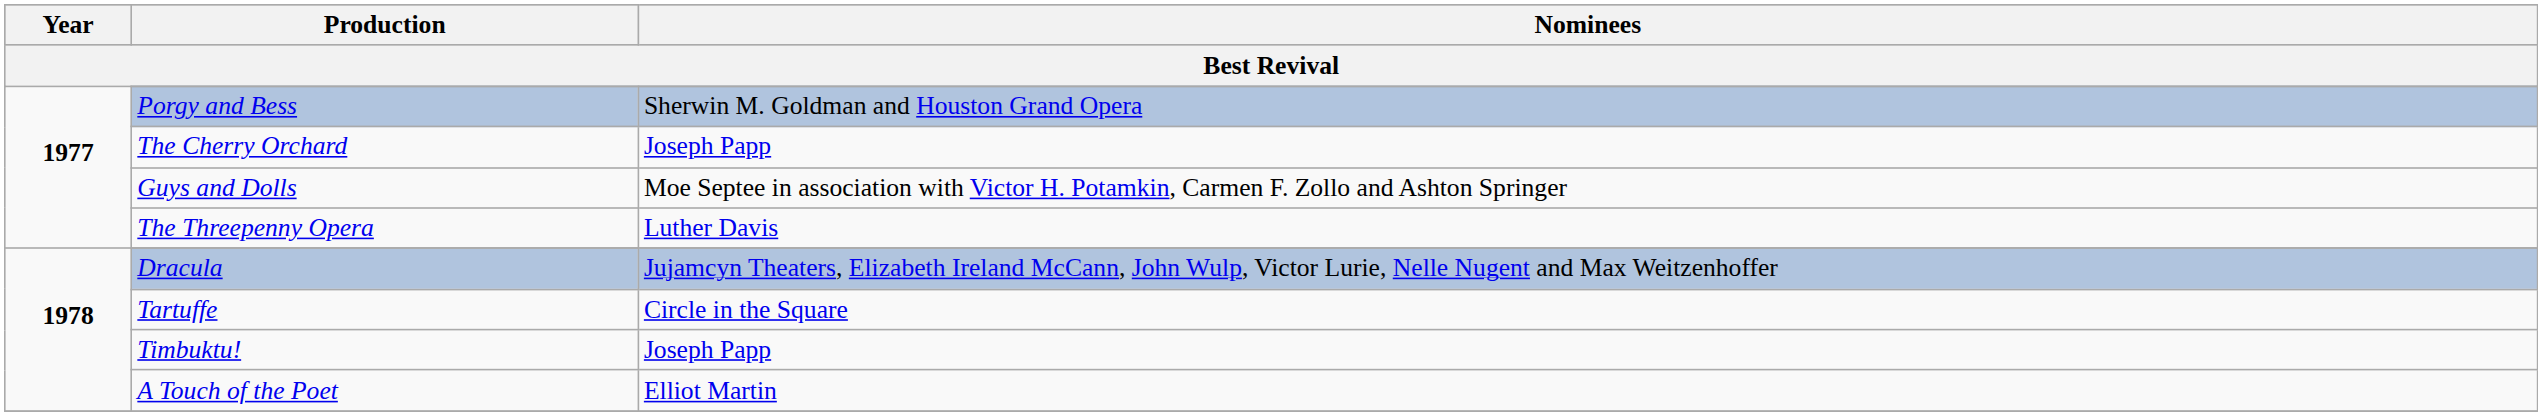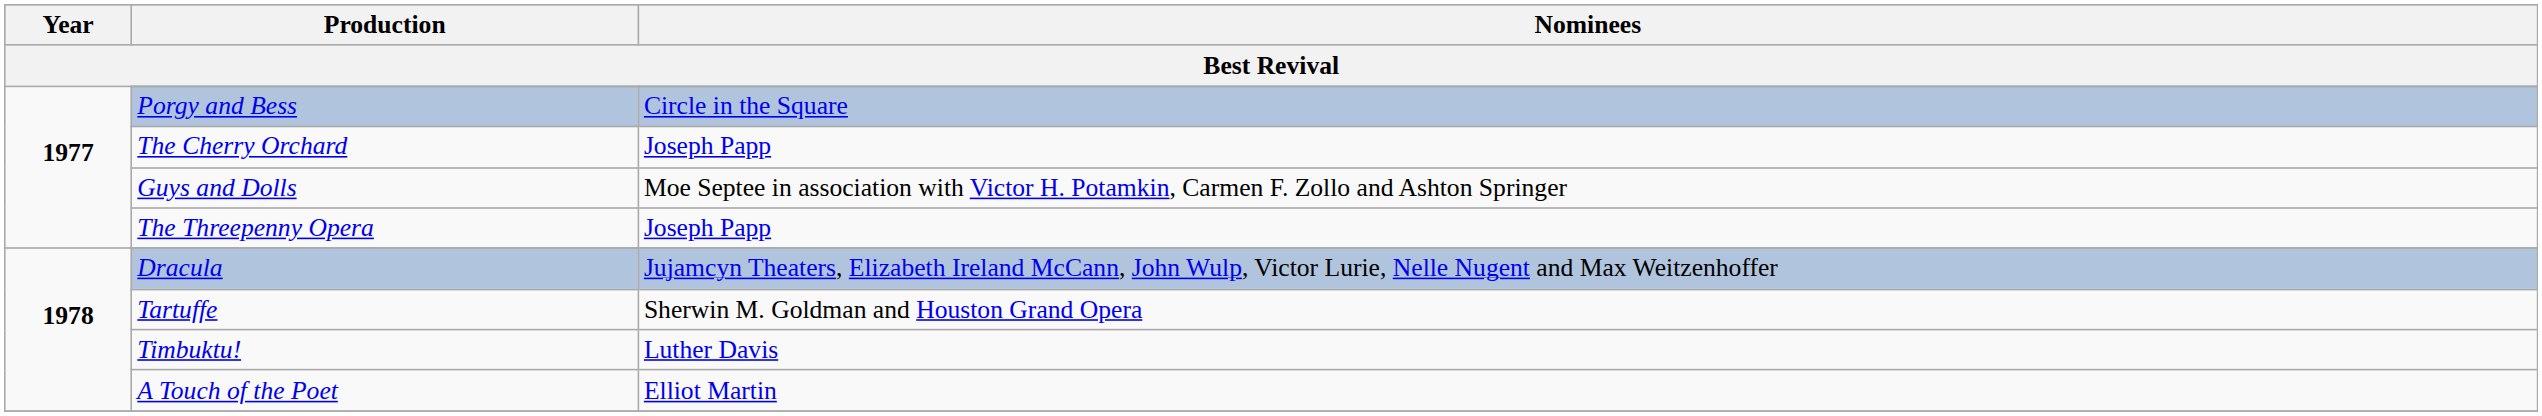(893, 106) Sherwin M. Goldman and Houston Grand Opera -> (746, 106) Circle in the Square
(711, 227) Luther Davis -> (708, 227) Joseph Papp
(746, 308) Circle in the Square -> (893, 308) Sherwin M. Goldman and Houston Grand Opera
(708, 349) Joseph Papp -> (711, 349) Luther Davis
